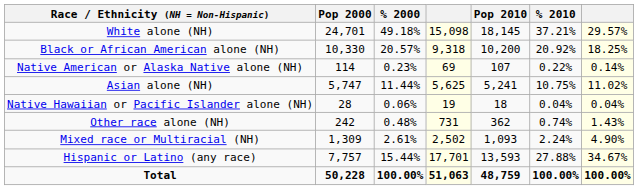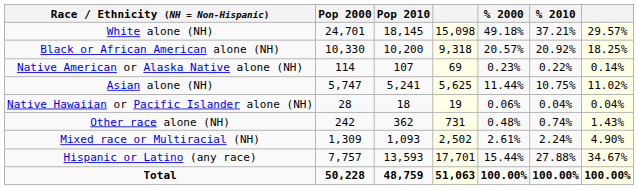columns swapped: (500, 13) <-> (400, 13)
